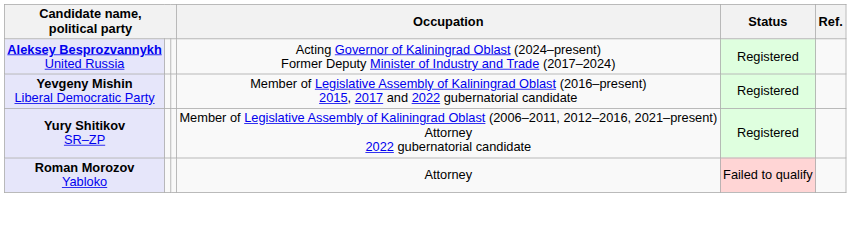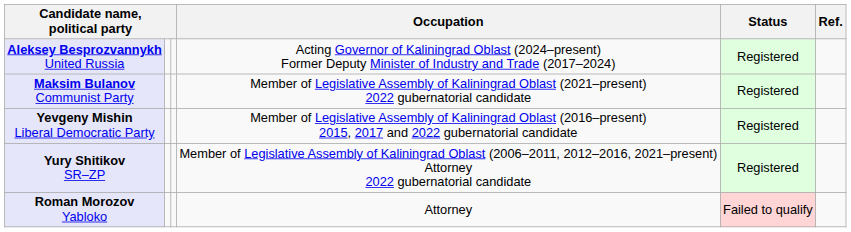+ row: (85, 91)
